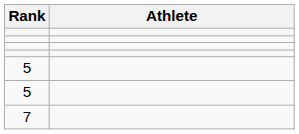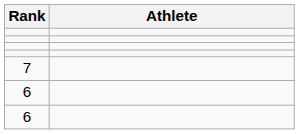(27, 68) 5 -> (27, 68) 7
(27, 92) 5 -> (27, 92) 6
(27, 116) 7 -> (27, 116) 6
